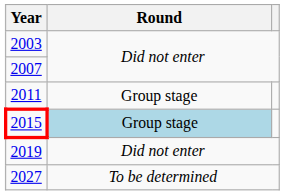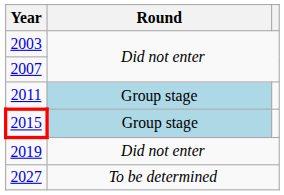(159, 96) no background -> (159, 96) lightblue background
